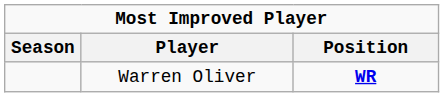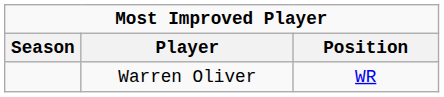(366, 77) bold -> (366, 77) normal
